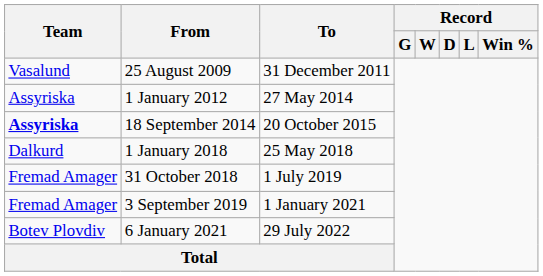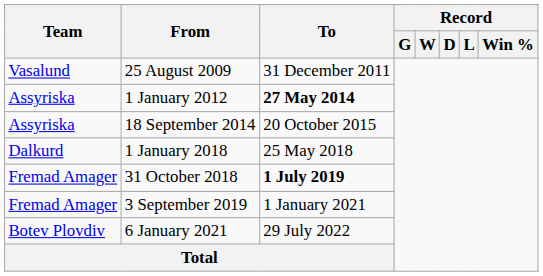(308, 97) normal -> (309, 97) bold
(43, 124) bold -> (42, 124) normal
(302, 177) normal -> (304, 177) bold
